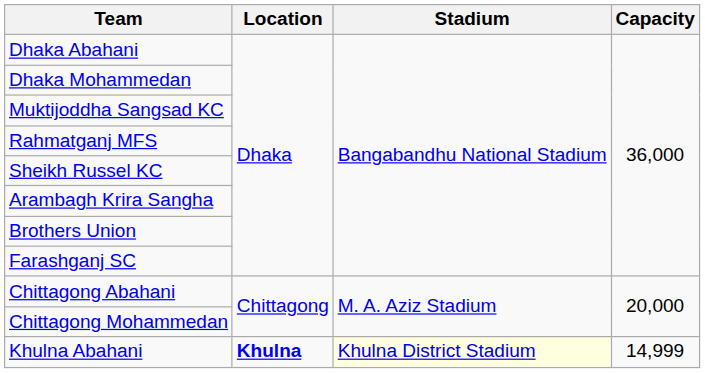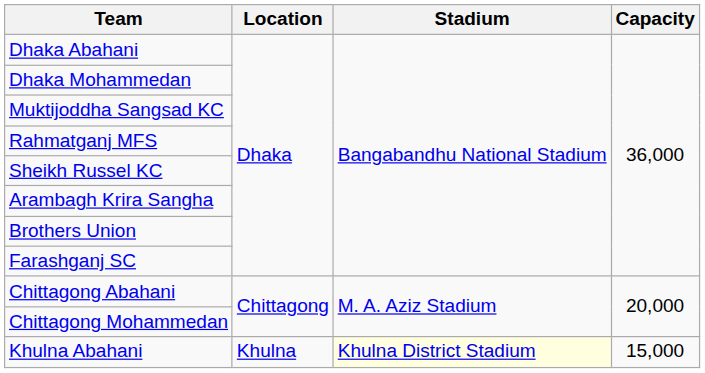(269, 351) bold -> (266, 351) normal
(655, 351) 14,999 -> (655, 351) 15,000
